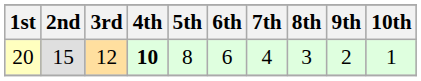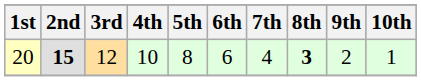(63, 56) normal -> (63, 56) bold
(148, 56) bold -> (148, 56) normal
(307, 56) normal -> (307, 56) bold
